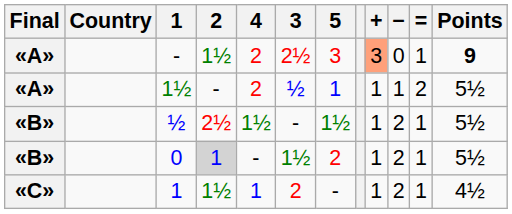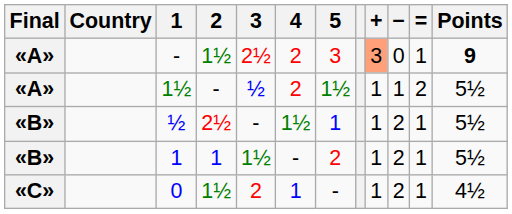columns swapped: (296, 21) <-> (256, 21)
(335, 89) 1 -> (335, 89) 1½
(335, 123) 1½ -> (335, 123) 1
(177, 157) 0 -> (177, 157) 1
(216, 157) lightgrey background -> (216, 157) no background
(177, 191) 1 -> (177, 191) 0
